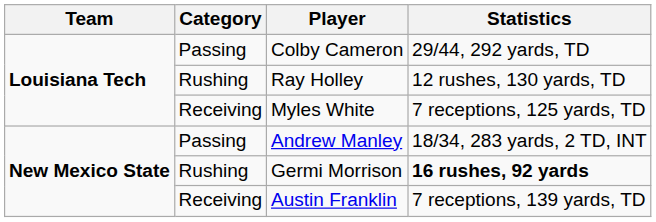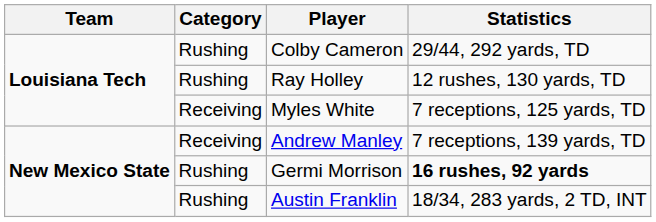(212, 49) Passing -> (214, 49) Rushing
(212, 140) Passing -> (220, 140) Receiving
(529, 140) 18/34, 283 yards, 2 TD, INT -> (529, 140) 7 receptions, 139 yards, TD
(220, 200) Receiving -> (214, 200) Rushing
(529, 200) 7 receptions, 139 yards, TD -> (529, 200) 18/34, 283 yards, 2 TD, INT
